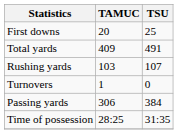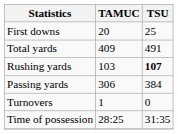(153, 66) normal -> (153, 66) bold
rows swapped: (38, 102) <-> (30, 84)
